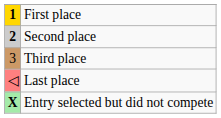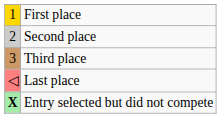(13, 15) bold -> (13, 15) normal
(13, 36) bold -> (13, 36) normal
